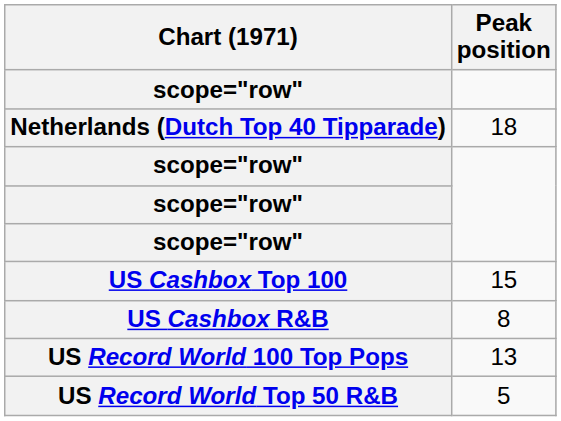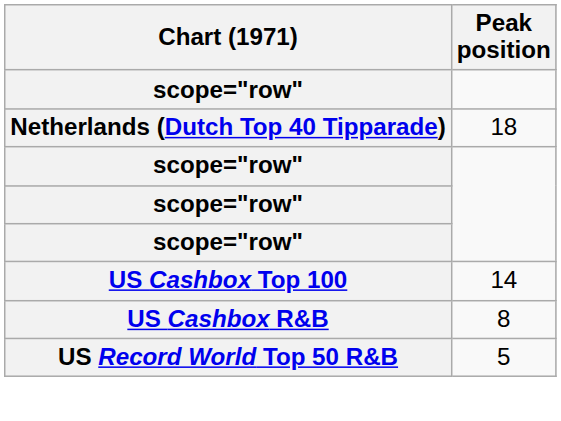(504, 280) 15 -> (504, 280) 14
- row: (228, 357)
